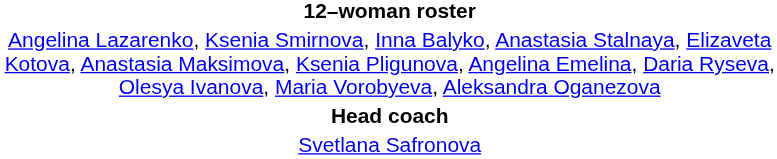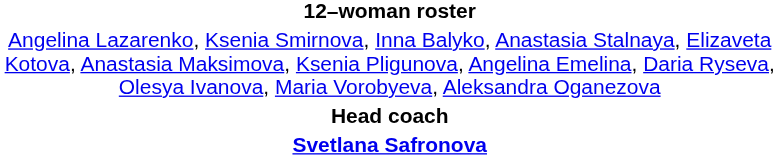(390, 145) normal -> (390, 145) bold
